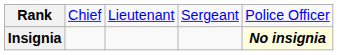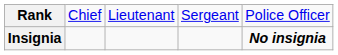(288, 38) lightyellow background -> (288, 38) no background
